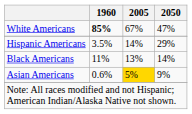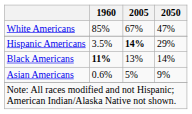(102, 28) bold -> (101, 28) normal
(134, 43) normal -> (135, 43) bold
(101, 59) normal -> (101, 59) bold
(131, 74) gold background -> (131, 74) no background
